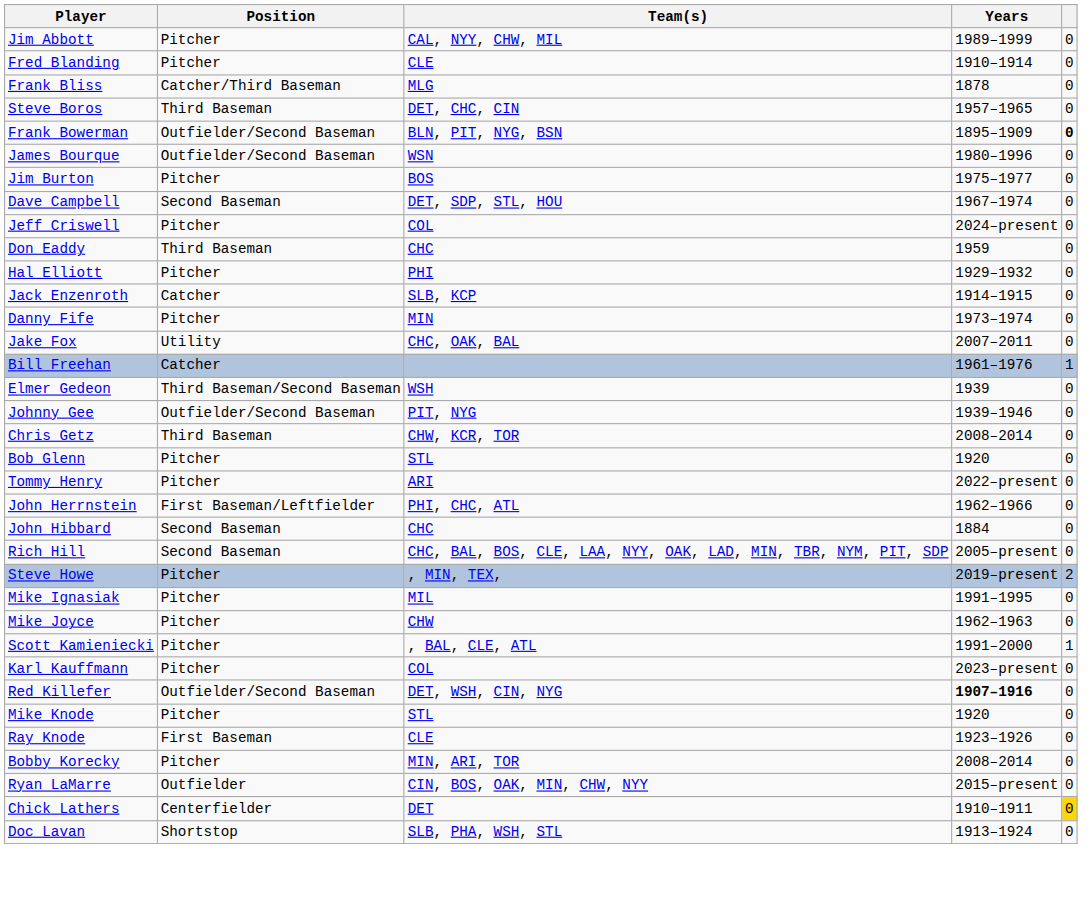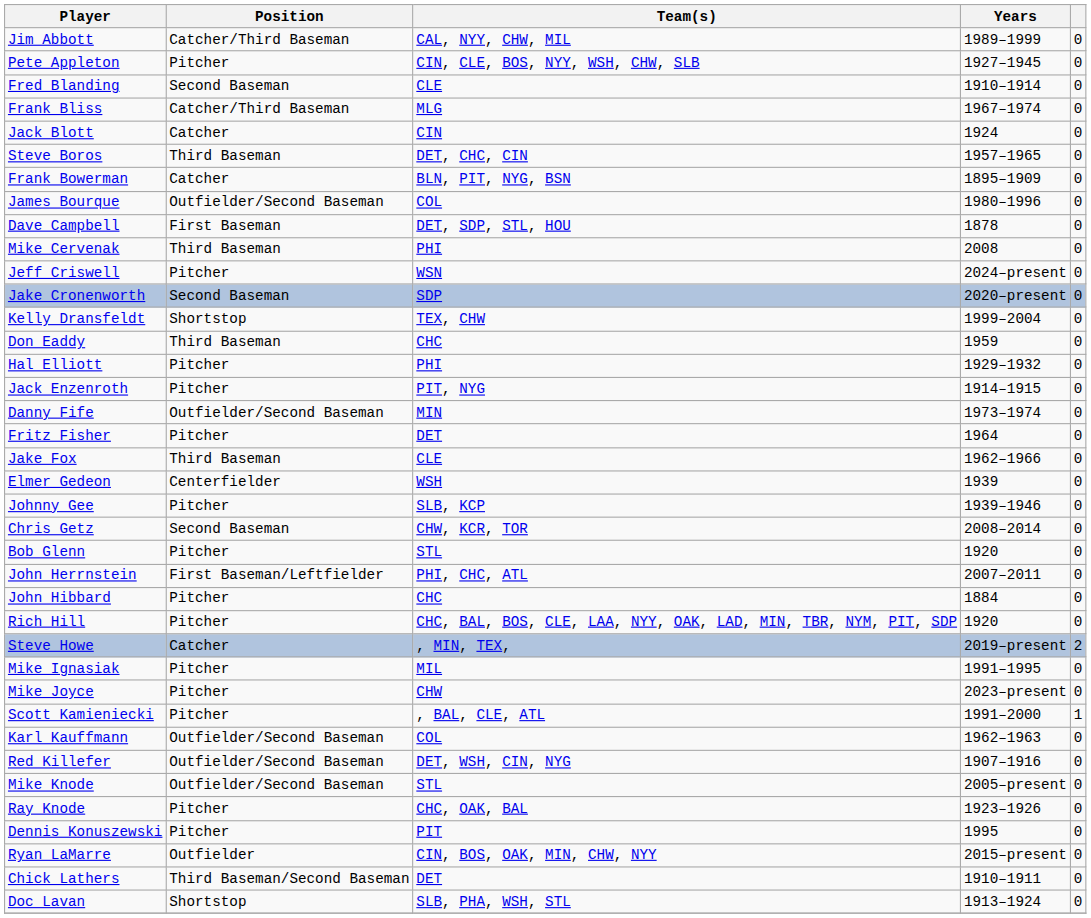(191, 40) Pitcher -> (259, 40) Catcher/Third Baseman
+ row: (64, 63)
(191, 63) Pitcher -> (229, 86) Second Baseman
(972, 86) 1878 -> (1003, 109) 1967–1974
+ row: (51, 133)
(268, 133) Outfielder/Second Baseman -> (199, 179) Catcher
(1069, 133) bold -> (1078, 179) normal
(421, 156) WSN -> (429, 203) COL
- row: (51, 179)
(221, 203) Second Baseman -> (225, 226) First Baseman
(994, 203) 1967–1974 -> (981, 226) 1878
+ row: (64, 249)
(421, 226) COL -> (429, 273) WSN
+ row: (77, 296)
+ row: (77, 319)
(191, 296) Catcher -> (199, 389) Pitcher
(442, 296) SLB, KCP -> (451, 389) PIT, NYG
(191, 319) Pitcher -> (277, 412) Outfielder/Second Baseman
+ row: (59, 436)
(191, 342) Utility -> (225, 459) Third Baseman
(464, 342) CHC, OAK, BAL -> (429, 459) CLE
(994, 342) 2007–2011 -> (1003, 459) 1962–1966
- row: (59, 366)
(281, 389) Third Baseman/Second Baseman -> (225, 482) Centerfielder
(268, 412) Outfielder/Second Baseman -> (199, 506) Pitcher
(442, 412) PIT, NYG -> (451, 506) SLB, KCP
(216, 436) Third Baseman -> (229, 529) Second Baseman
- row: (55, 482)
(994, 506) 1962–1966 -> (1003, 576) 2007–2011
(221, 529) Second Baseman -> (199, 599) Pitcher
(221, 552) Second Baseman -> (199, 622) Pitcher
(1007, 552) 2005–present -> (981, 622) 1920
(191, 576) Pitcher -> (199, 645) Catcher
(994, 622) 1962–1963 -> (1015, 692) 2023–present
(191, 669) Pitcher -> (277, 739) Outfielder/Second Baseman
(1007, 669) 2023–present -> (1003, 739) 1962–1963
(994, 692) bold -> (1003, 762) normal
(191, 715) Pitcher -> (277, 785) Outfielder/Second Baseman
(972, 715) 1920 -> (1015, 785) 2005–present
(216, 739) First Baseman -> (199, 809) Pitcher
(421, 739) CLE -> (472, 809) CHC, OAK, BAL
+ row: (85, 832)
- row: (64, 762)
(216, 809) Centerfielder -> (289, 879) Third Baseman/Second Baseman
(1069, 809) gold background -> (1078, 879) no background
